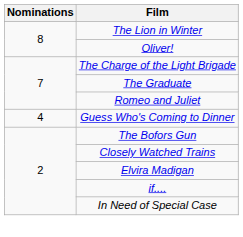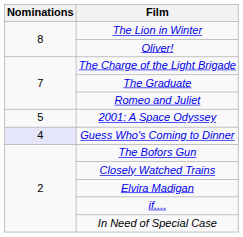+ row: (157, 118)
(40, 118) no background -> (40, 135) lavender background
